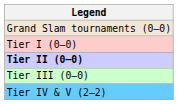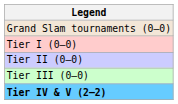(45, 60) bold -> (45, 60) normal
(57, 92) normal -> (57, 92) bold
